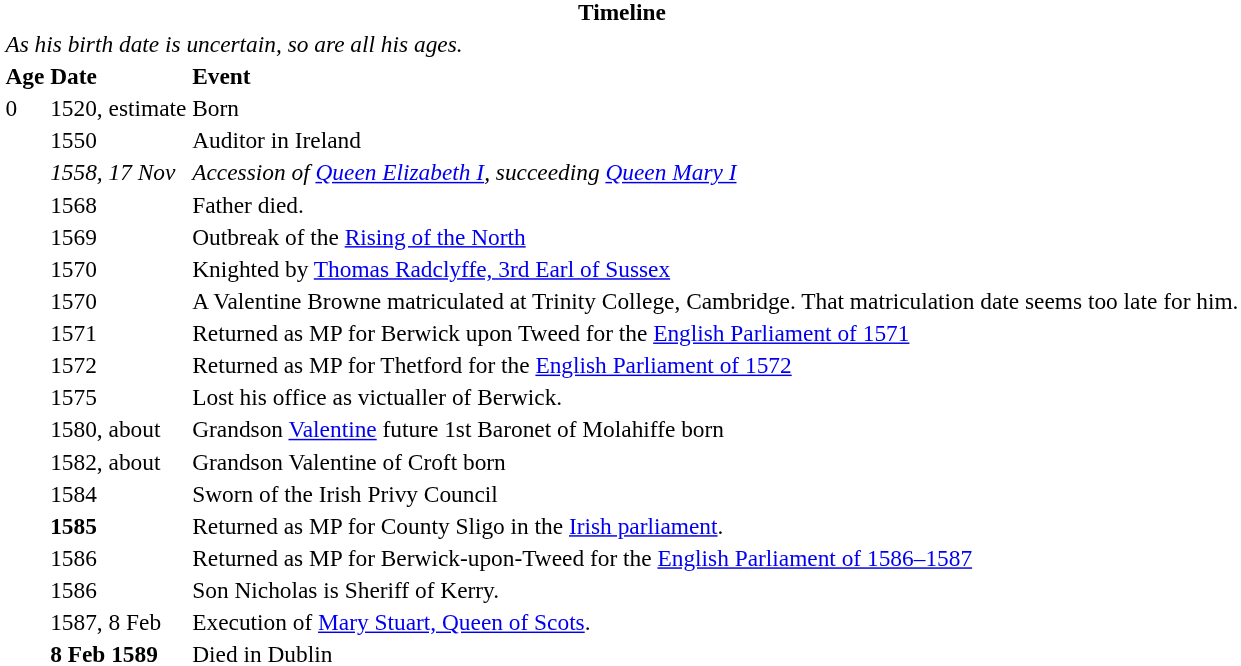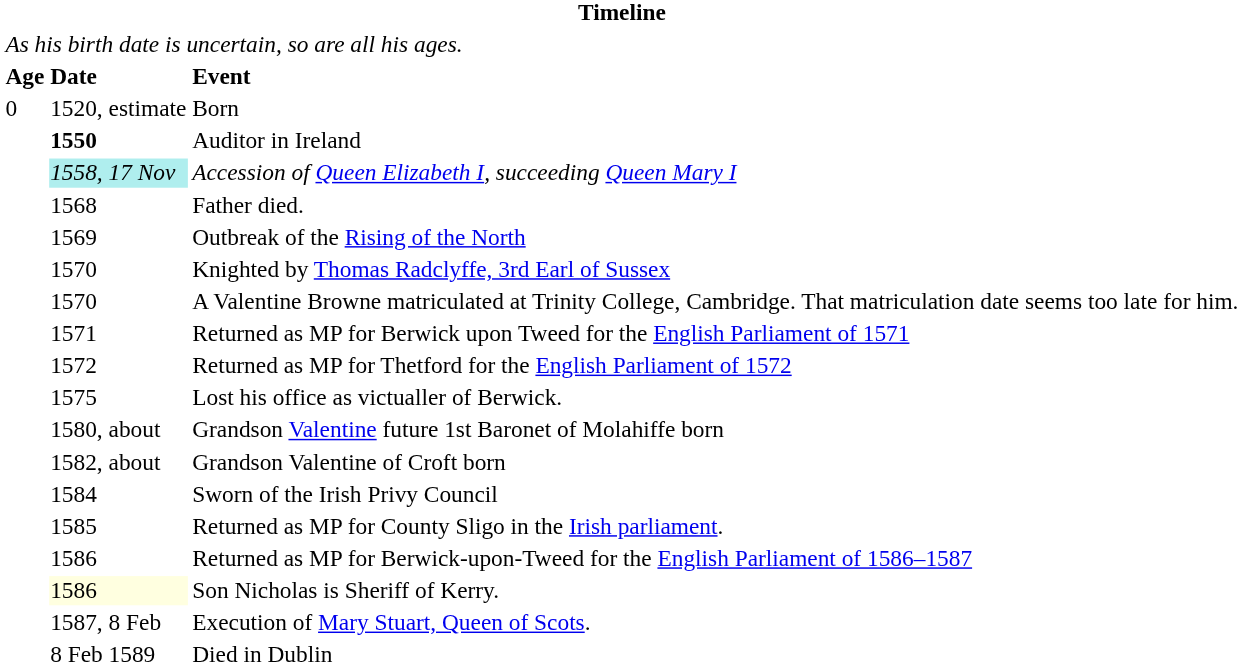(73, 140) normal -> (73, 140) bold
(113, 172) no background -> (113, 172) paleturquoise background
(73, 526) bold -> (73, 526) normal
(73, 590) no background -> (73, 590) lightyellow background
(104, 654) bold -> (103, 654) normal
